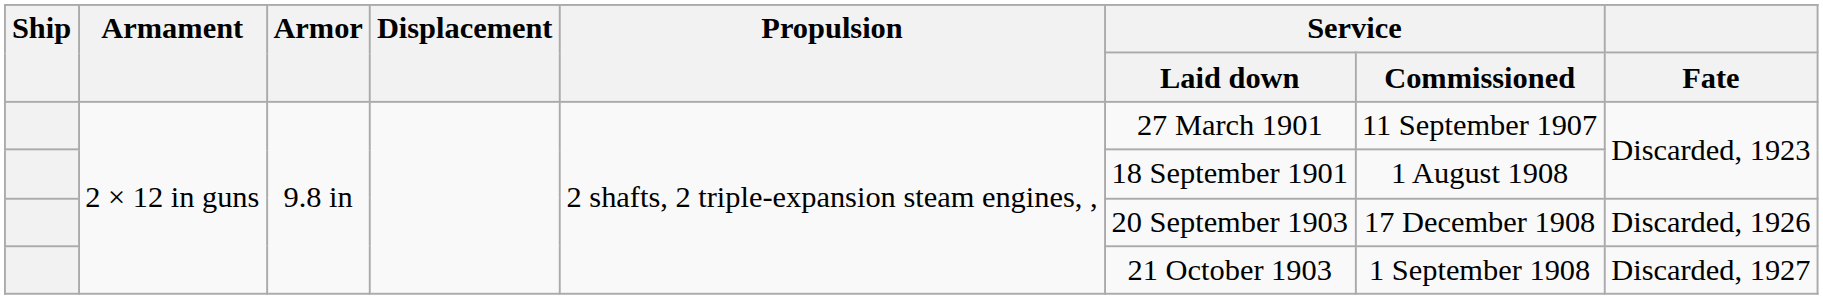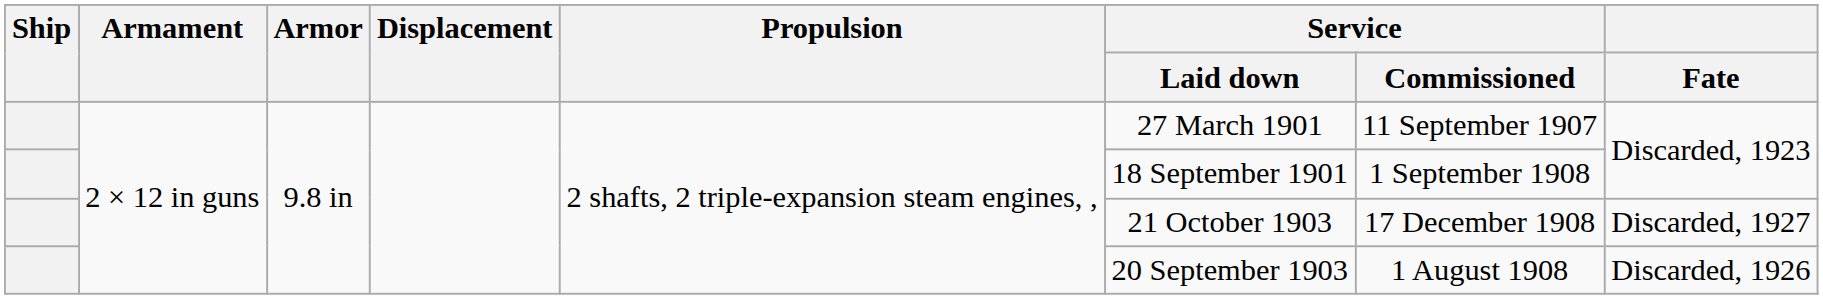(1480, 173) 1 August 1908 -> (1480, 173) 1 September 1908
(1230, 221) 20 September 1903 -> (1230, 221) 21 October 1903
(1711, 221) Discarded, 1926 -> (1711, 221) Discarded, 1927
(1230, 269) 21 October 1903 -> (1230, 269) 20 September 1903
(1480, 269) 1 September 1908 -> (1480, 269) 1 August 1908
(1711, 269) Discarded, 1927 -> (1711, 269) Discarded, 1926
